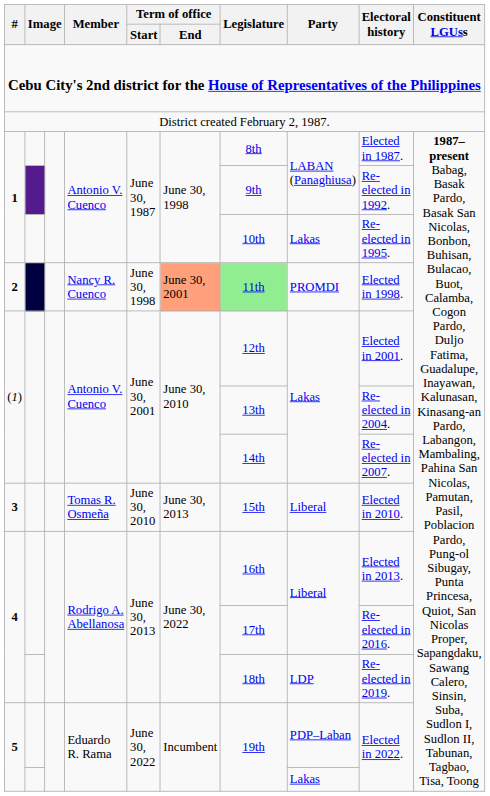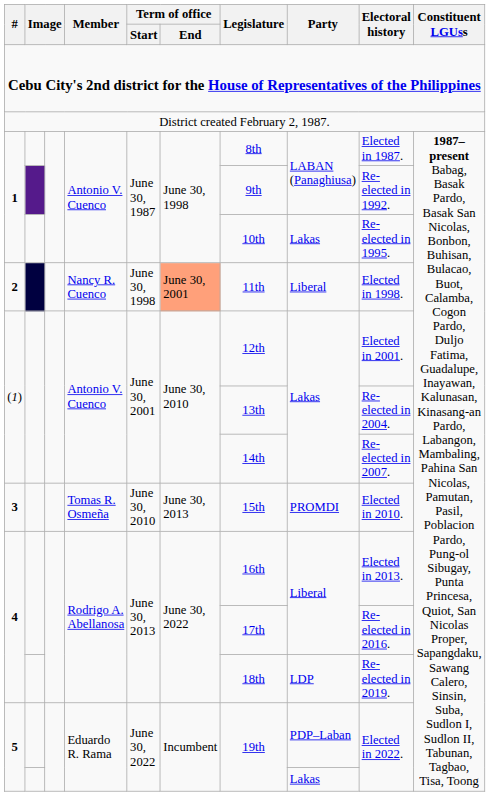(254, 287) lightgreen background -> (254, 287) no background
(314, 287) PROMDI -> (308, 287) Liberal
(308, 507) Liberal -> (314, 507) PROMDI
